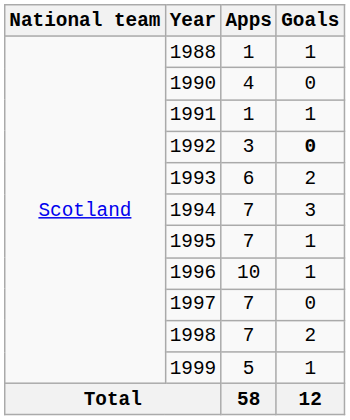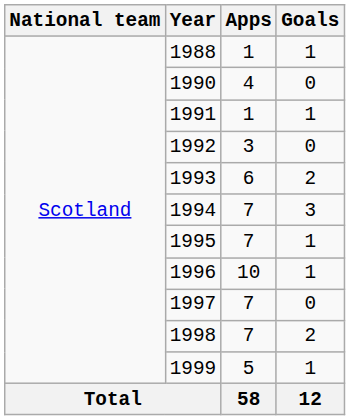(310, 147) bold -> (310, 147) normal
